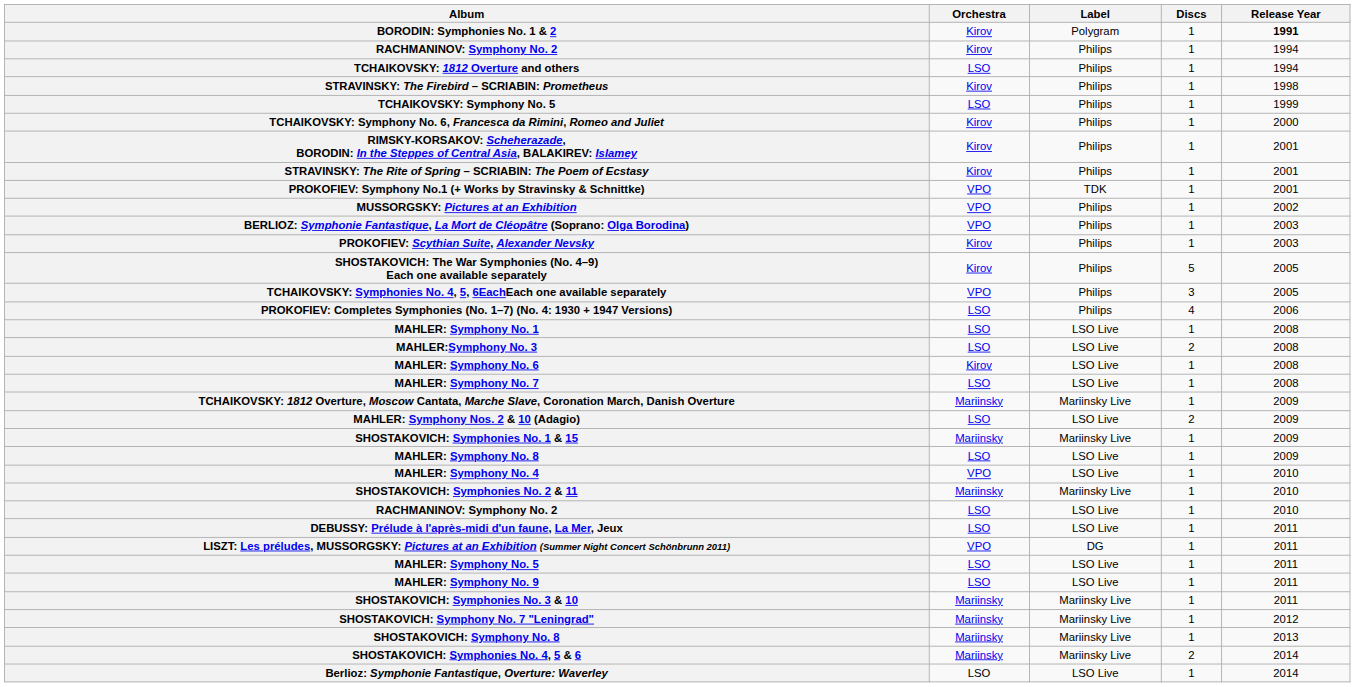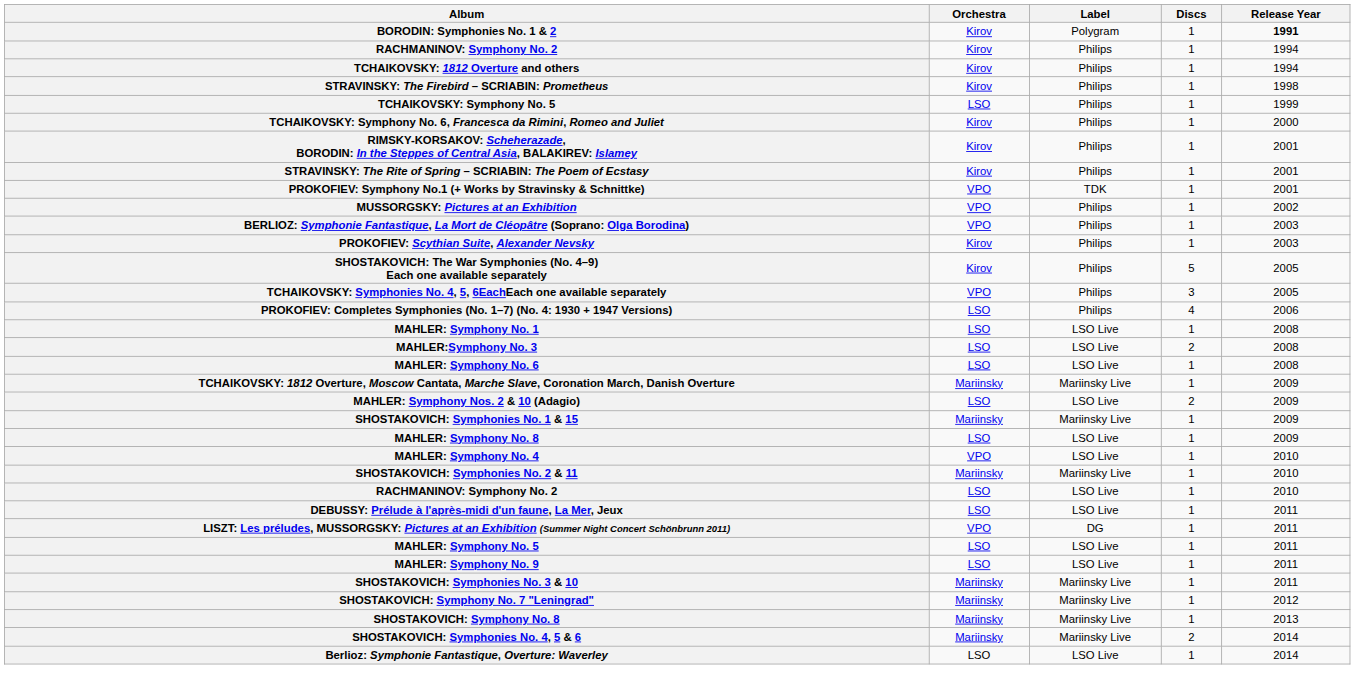(979, 68) LSO -> (979, 68) Kirov
(979, 365) Kirov -> (979, 365) LSO
- row: (467, 384)
